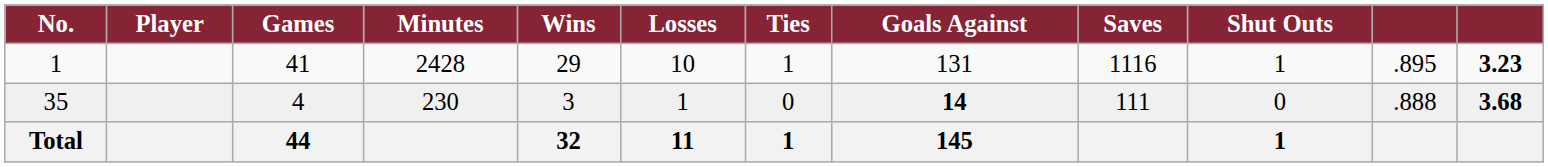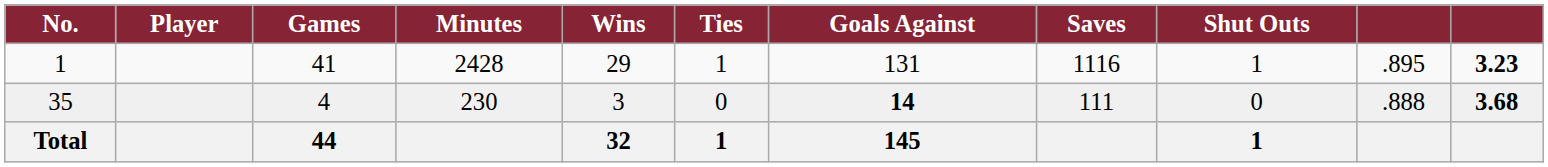- column: (683, 24)
